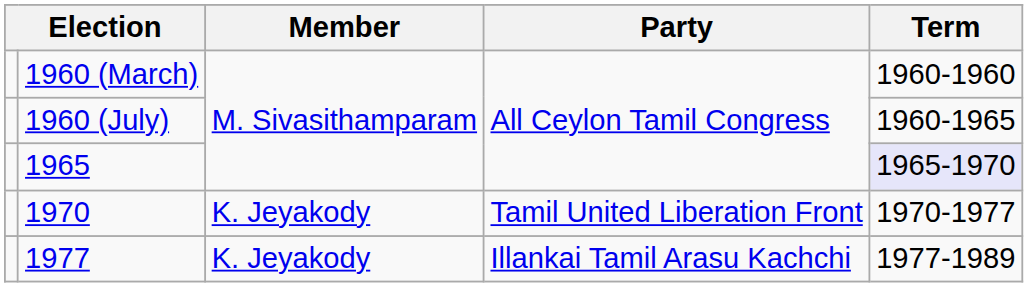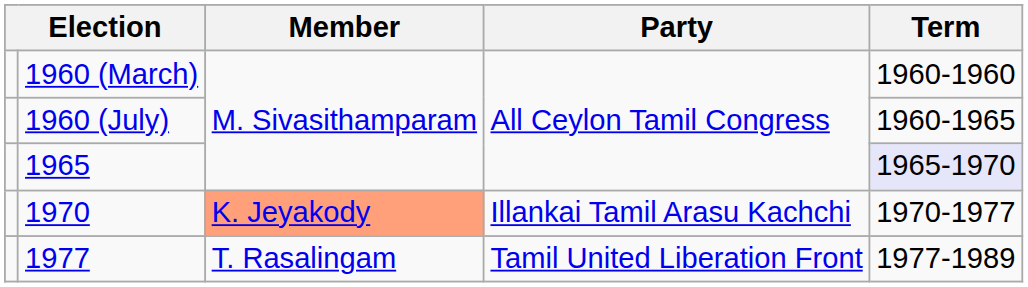(291, 212) no background -> (291, 212) lightsalmon background
(677, 212) Tamil United Liberation Front -> (671, 212) Illankai Tamil Arasu Kachchi
(291, 258) K. Jeyakody -> (304, 258) T. Rasalingam
(671, 258) Illankai Tamil Arasu Kachchi -> (677, 258) Tamil United Liberation Front
